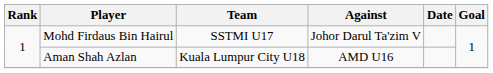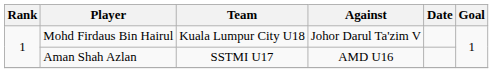(242, 36) SSTMI U17 -> (242, 36) Kuala Lumpur City U18
(242, 57) Kuala Lumpur City U18 -> (242, 57) SSTMI U17
